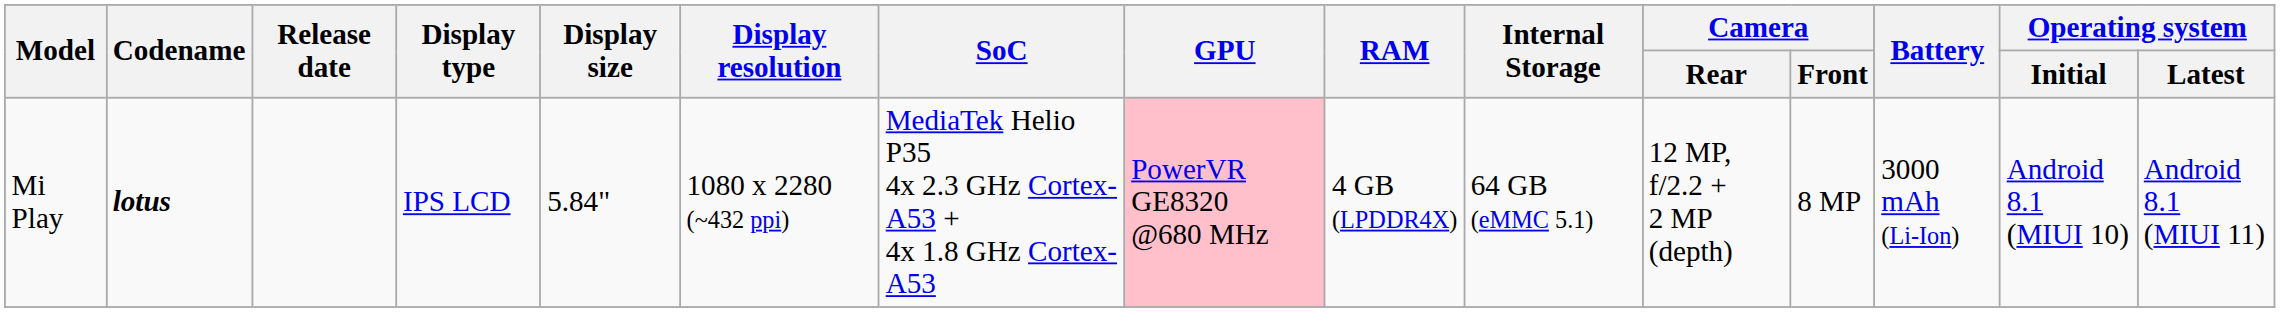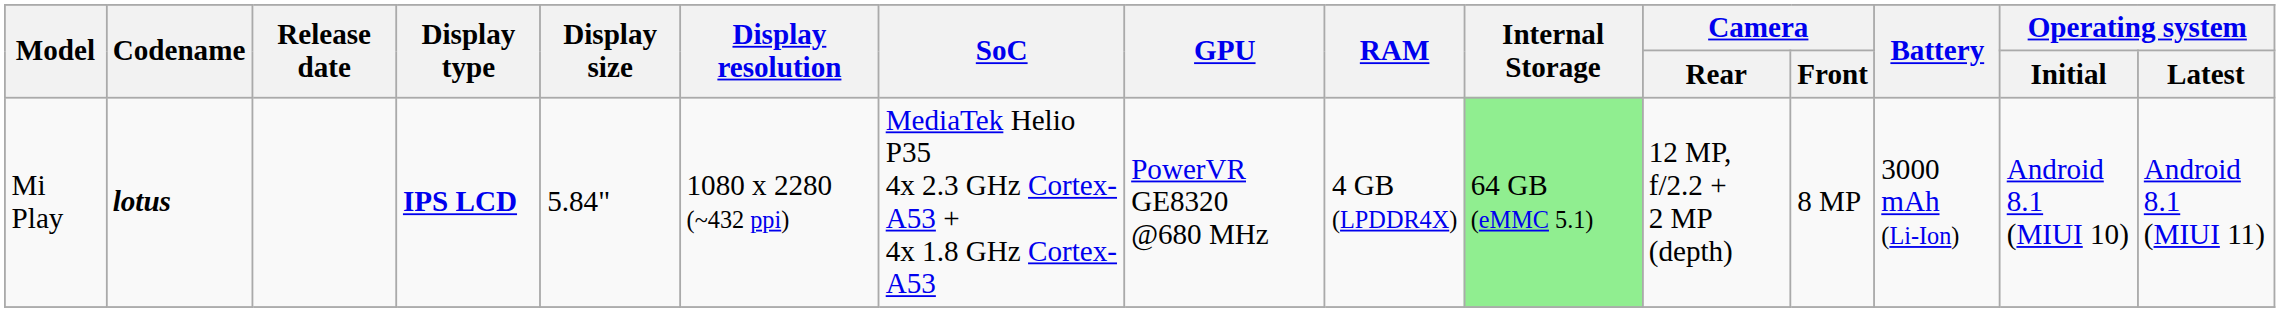(457, 201) normal -> (460, 201) bold
(1200, 201) pink background -> (1200, 201) no background
(1532, 201) no background -> (1532, 201) lightgreen background
